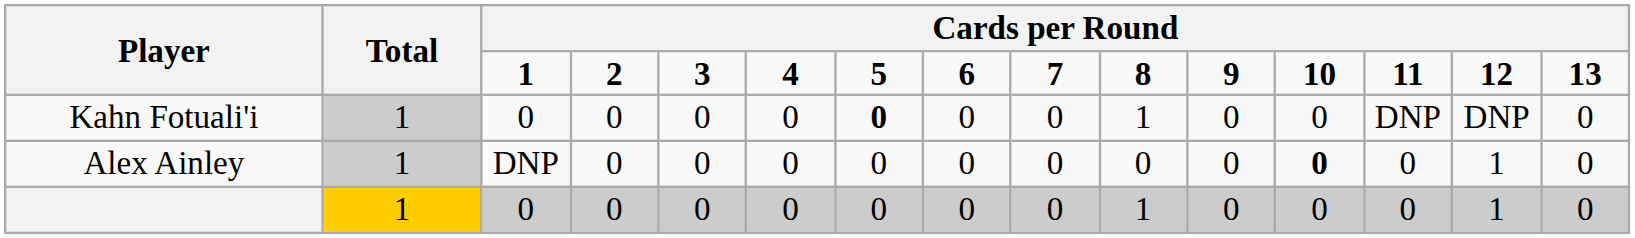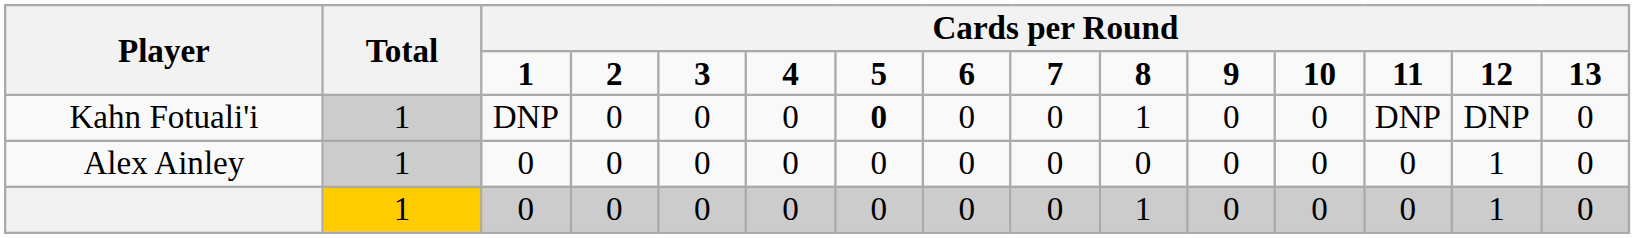(526, 118) 0 -> (526, 118) DNP
(526, 163) DNP -> (526, 163) 0
(1319, 163) bold -> (1319, 163) normal
